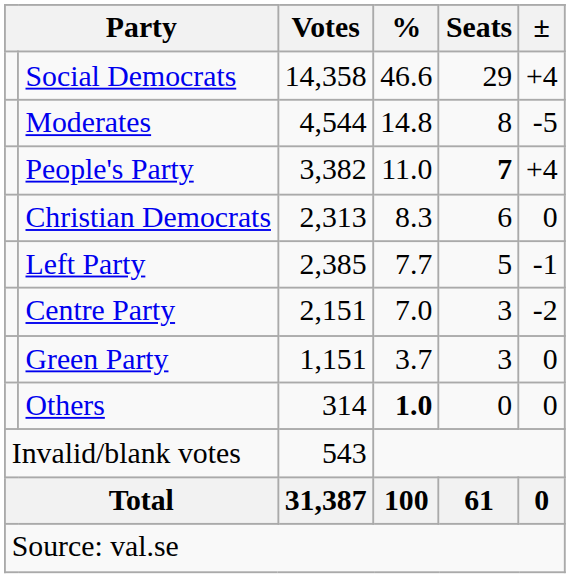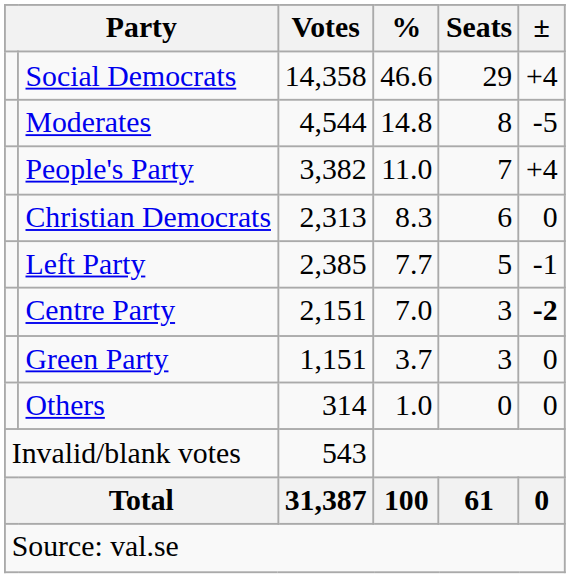(505, 169) bold -> (505, 169) normal
(545, 311) normal -> (545, 311) bold
(414, 405) bold -> (414, 405) normal
